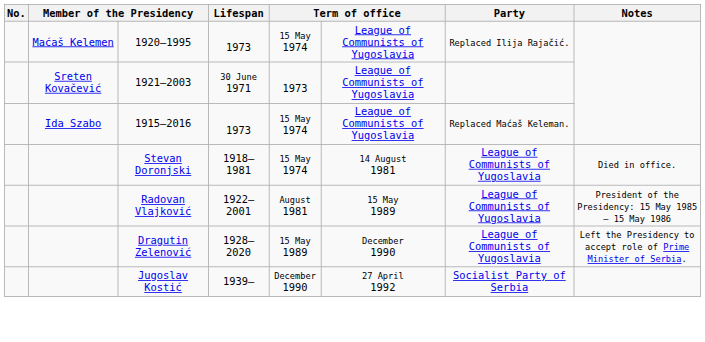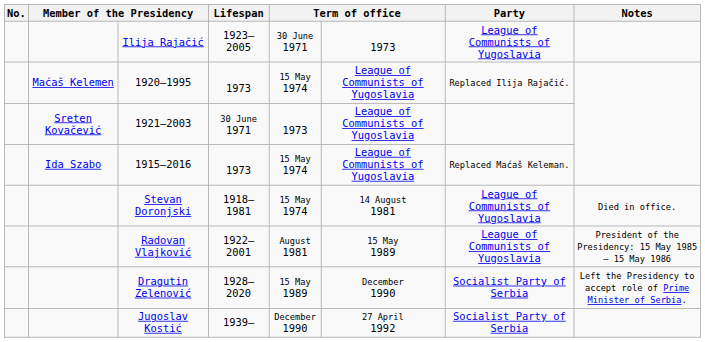+ row: (163, 42)
(509, 247) League of Communists of Yugoslavia -> (509, 288) Socialist Party of Serbia
